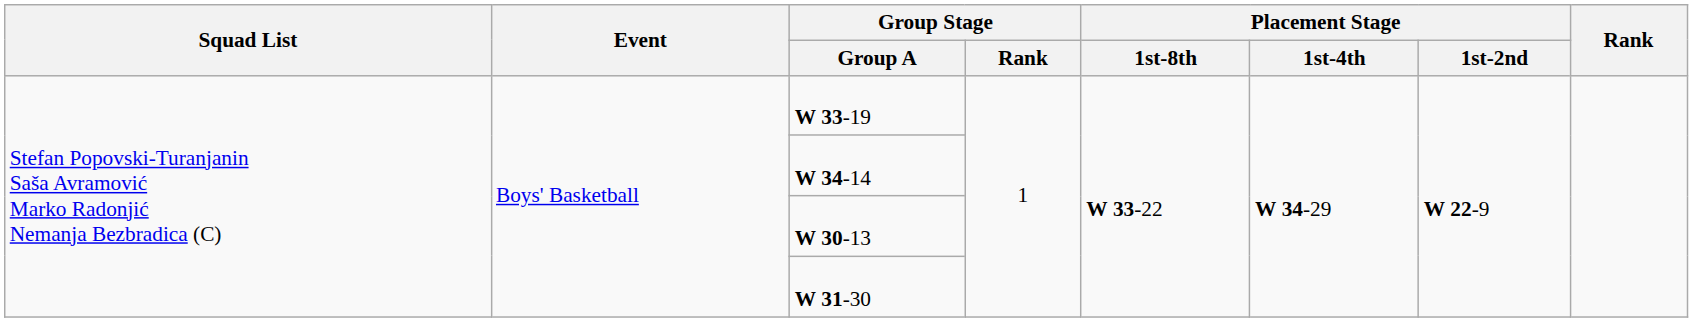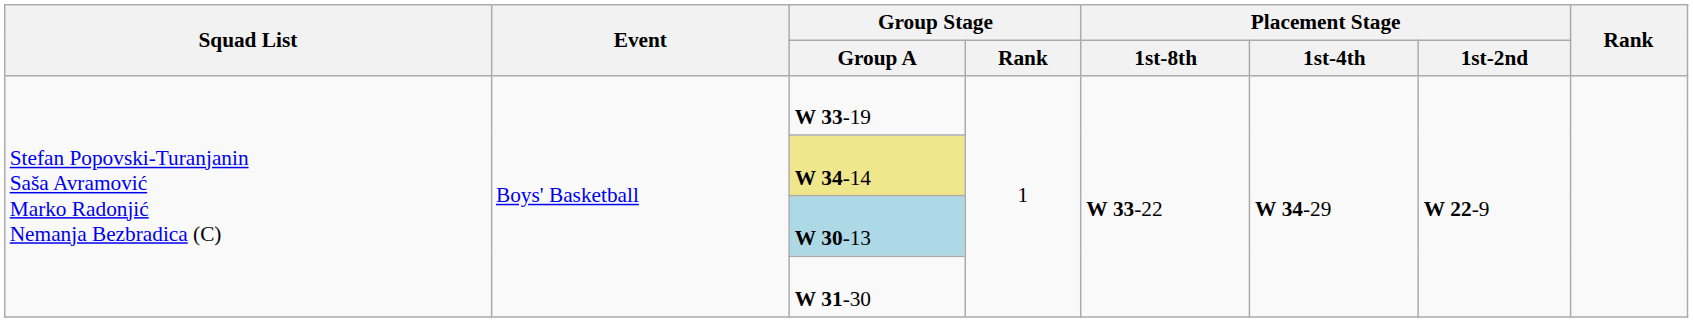(833, 178) no background -> (833, 178) khaki background
(833, 238) no background -> (833, 238) lightblue background
